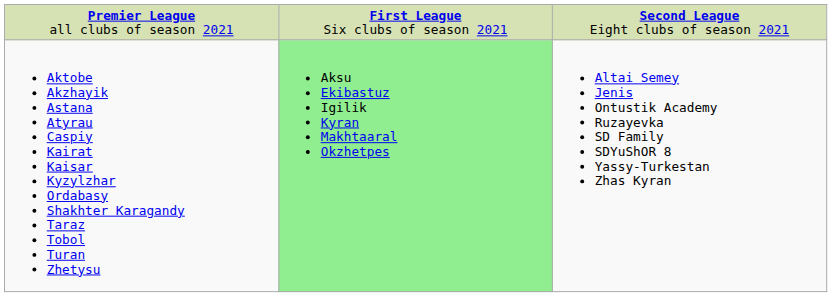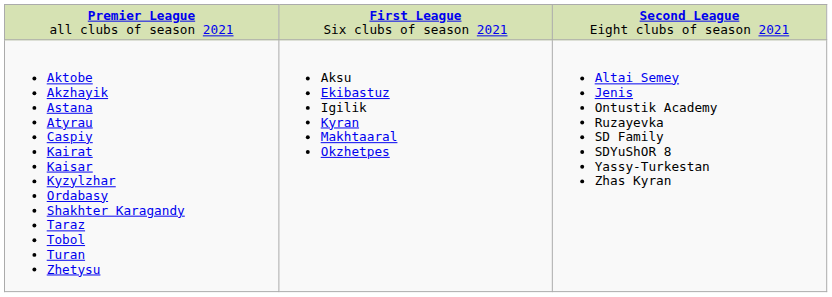(415, 115) lightgreen background -> (415, 115) no background
